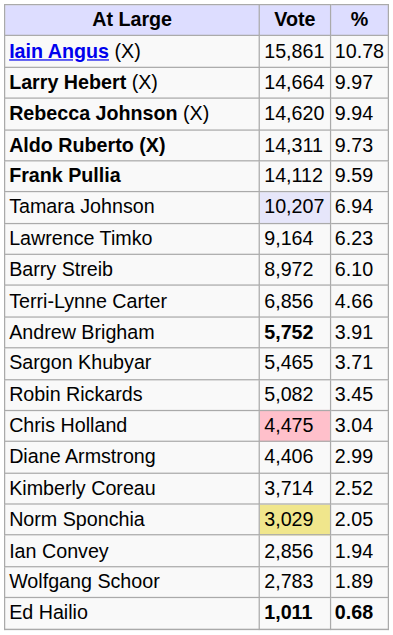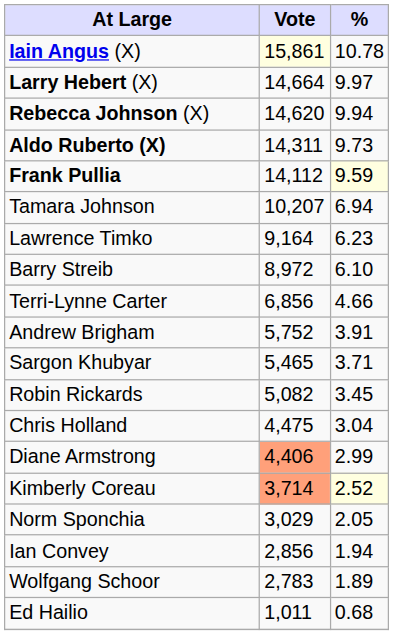(294, 51) no background -> (294, 51) lightyellow background
(354, 176) no background -> (354, 176) lightyellow background
(294, 207) lavender background -> (294, 207) no background
(289, 332) bold -> (289, 332) normal
(289, 425) pink background -> (289, 425) no background
(289, 457) no background -> (289, 457) lightsalmon background
(289, 488) no background -> (289, 488) lightsalmon background
(354, 488) no background -> (354, 488) lightyellow background
(289, 519) khaki background -> (289, 519) no background
(288, 613) bold -> (288, 613) normal
(354, 613) bold -> (354, 613) normal
